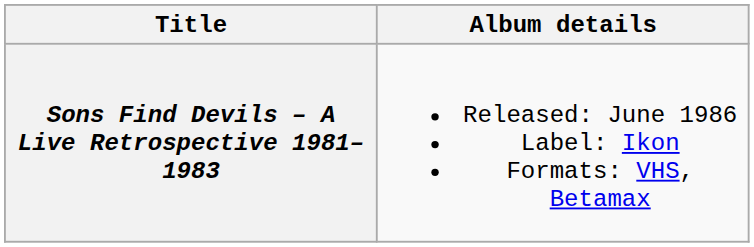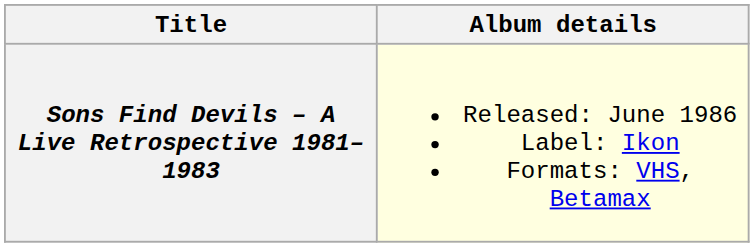(563, 157) no background -> (563, 157) lightyellow background
